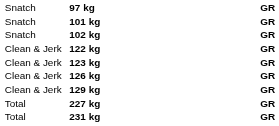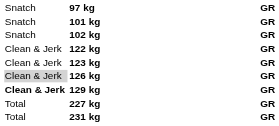(33, 76) no background -> (33, 76) lightgrey background
(33, 89) normal -> (35, 89) bold
